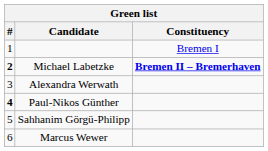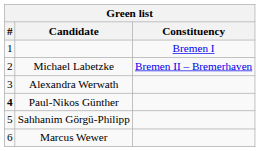(10, 66) bold -> (10, 66) normal
(198, 66) bold -> (194, 66) normal
